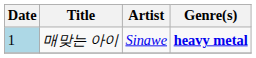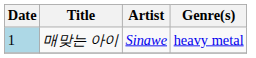(211, 40) bold -> (209, 40) normal
